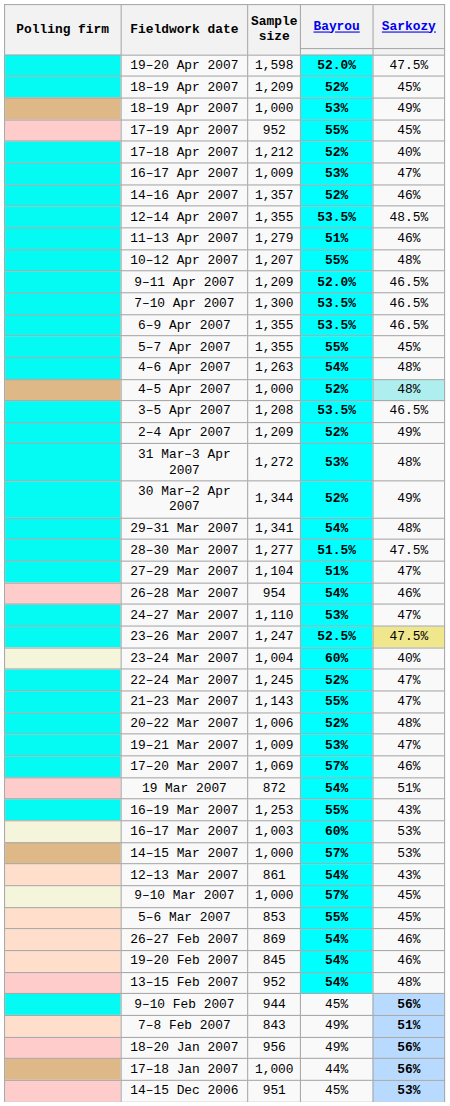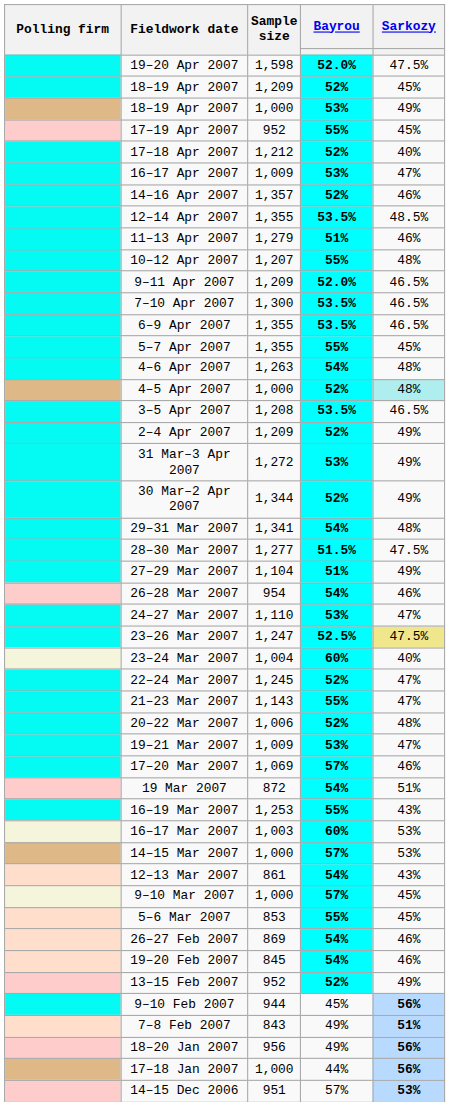(409, 462) 48% -> (409, 462) 49%
(409, 572) 47% -> (409, 572) 49%
(337, 983) 54% -> (337, 983) 52%
(409, 983) 48% -> (409, 983) 49%
(337, 1091) 45% -> (337, 1091) 57%
